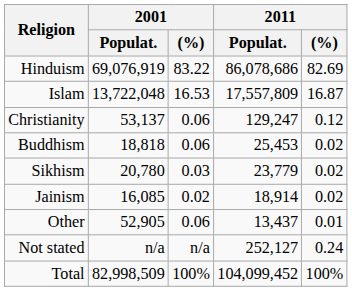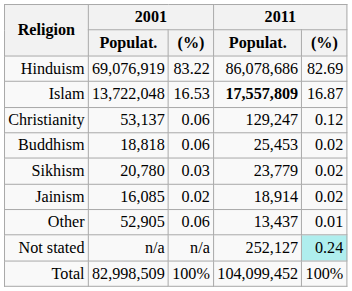(262, 94) normal -> (262, 94) bold
(329, 247) no background -> (329, 247) paleturquoise background
